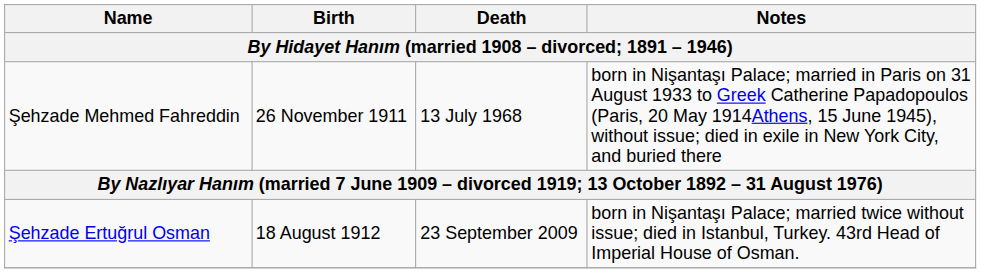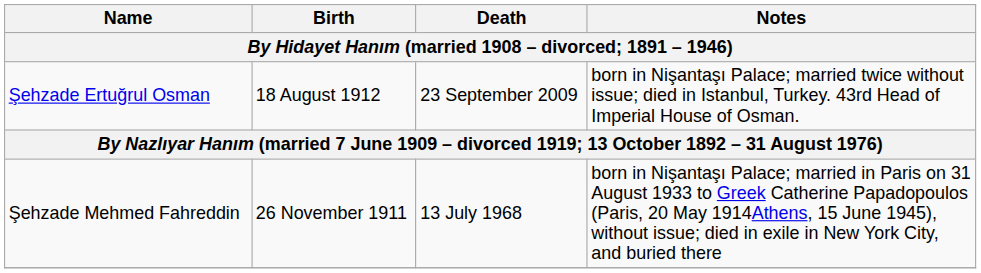rows swapped: (124, 115) <-> (109, 233)
